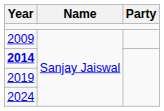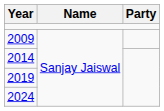(21, 58) bold -> (21, 58) normal
